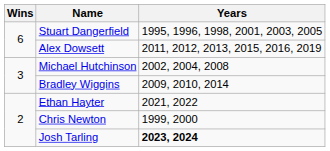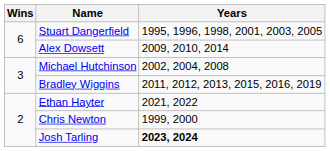(232, 48) 2011, 2012, 2013, 2015, 2016, 2019 -> (185, 48) 2009, 2010, 2014
(185, 84) 2009, 2010, 2014 -> (232, 84) 2011, 2012, 2013, 2015, 2016, 2019
